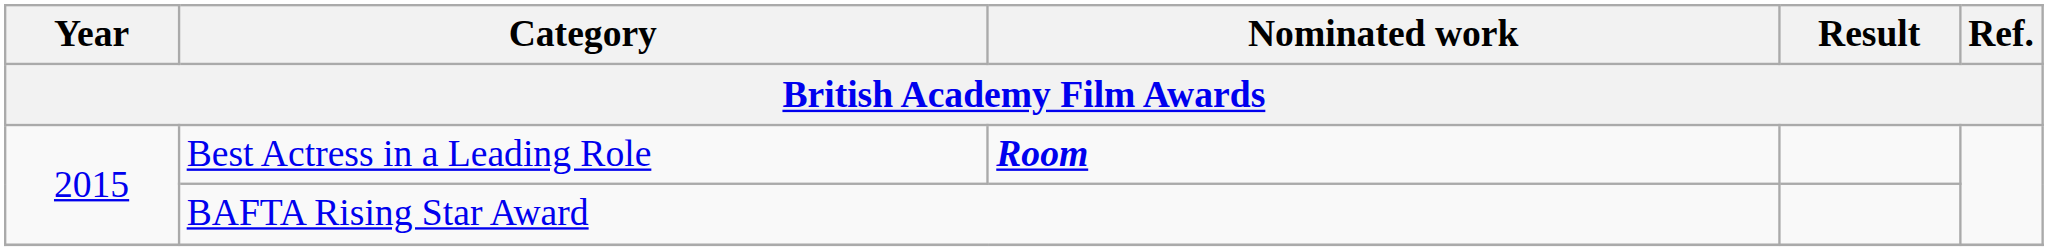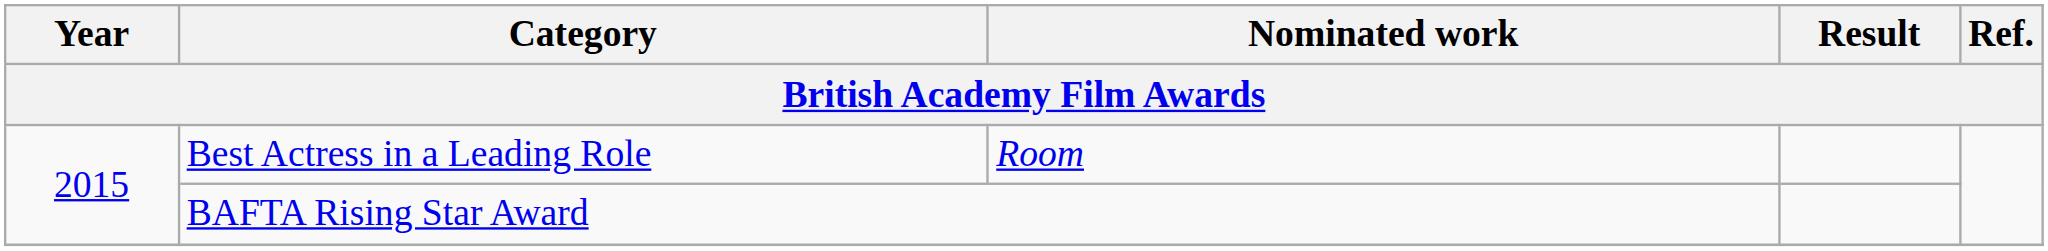(1042, 153) bold -> (1040, 153) normal
